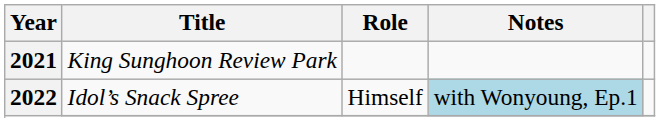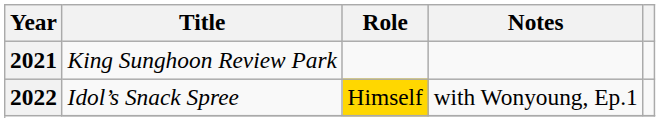(385, 97) no background -> (385, 97) gold background
(536, 97) lightblue background -> (536, 97) no background
